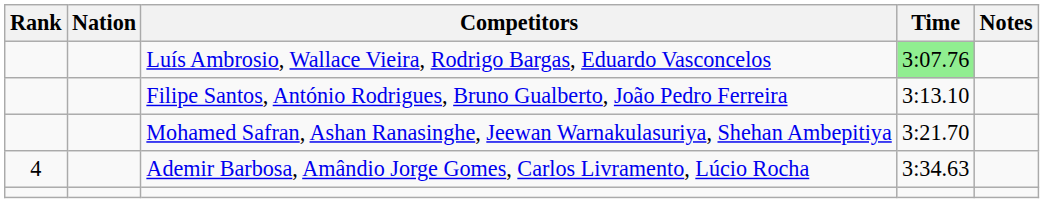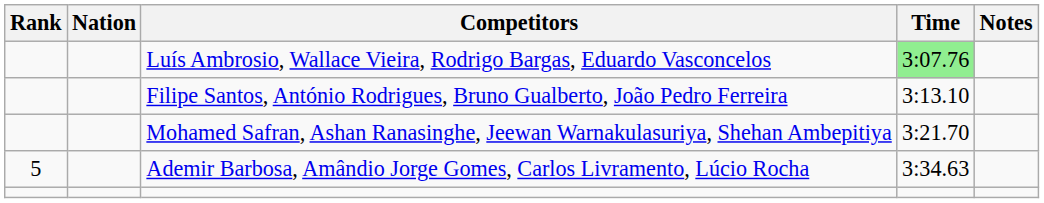(36, 169) 4 -> (36, 169) 5
